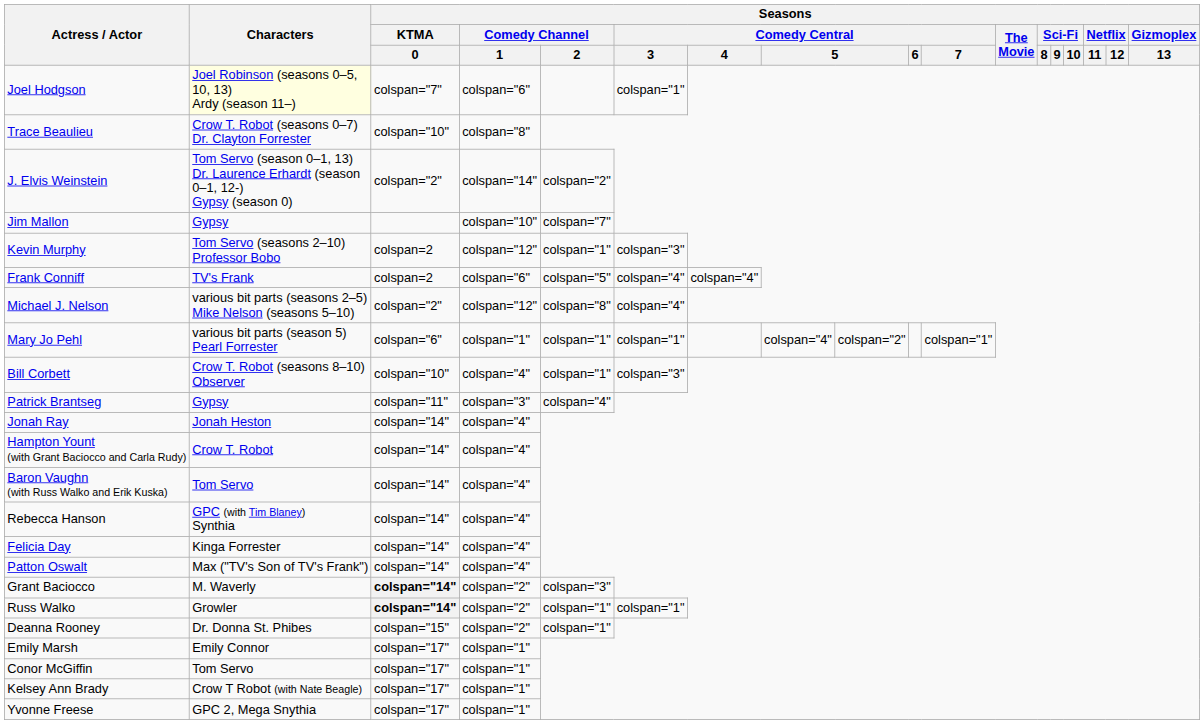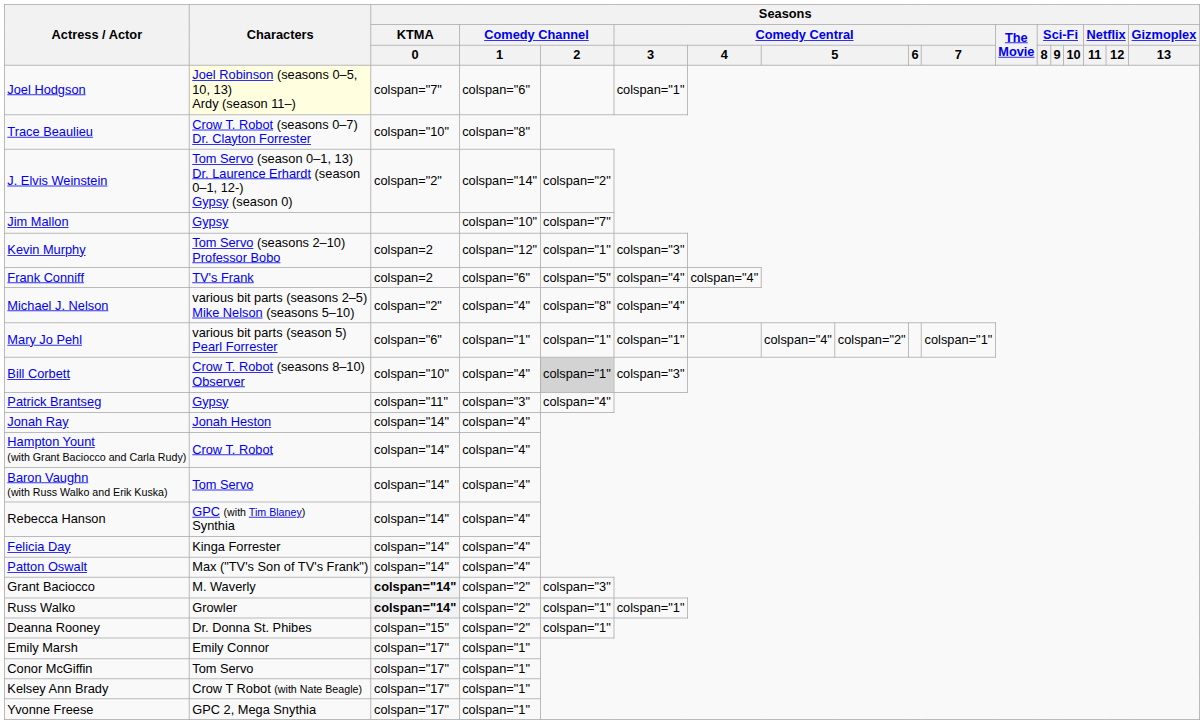(500, 305) colspan="12" -> (496, 305) colspan="4"
(577, 374) no background -> (577, 374) lightgrey background
